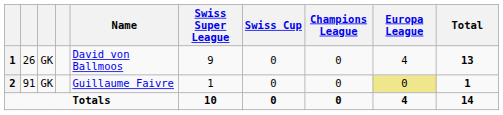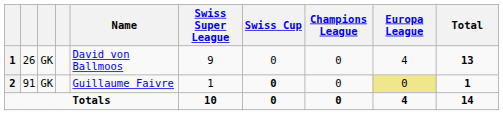(273, 84) normal -> (273, 84) bold
